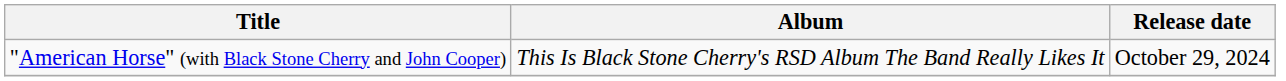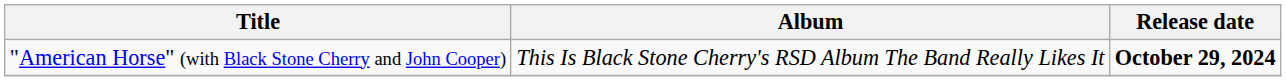(1192, 57) normal -> (1195, 57) bold
